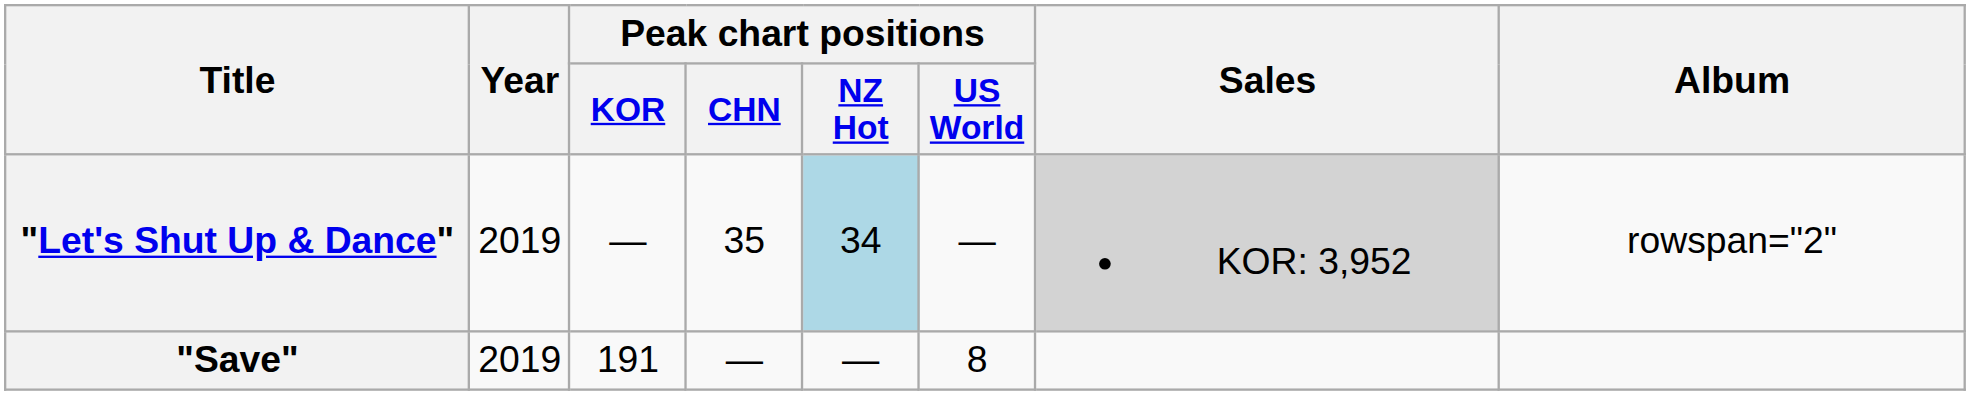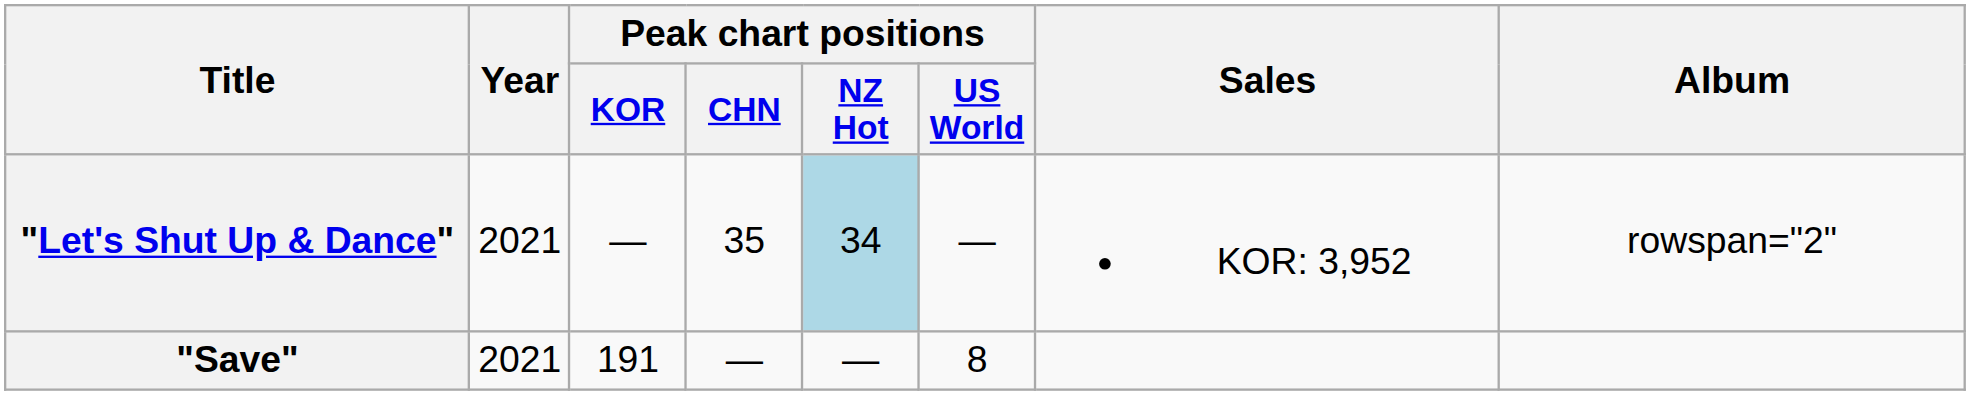(520, 241) 2019 -> (520, 241) 2021
(1268, 263) lightgrey background -> (1268, 263) no background
(520, 359) 2019 -> (520, 359) 2021
